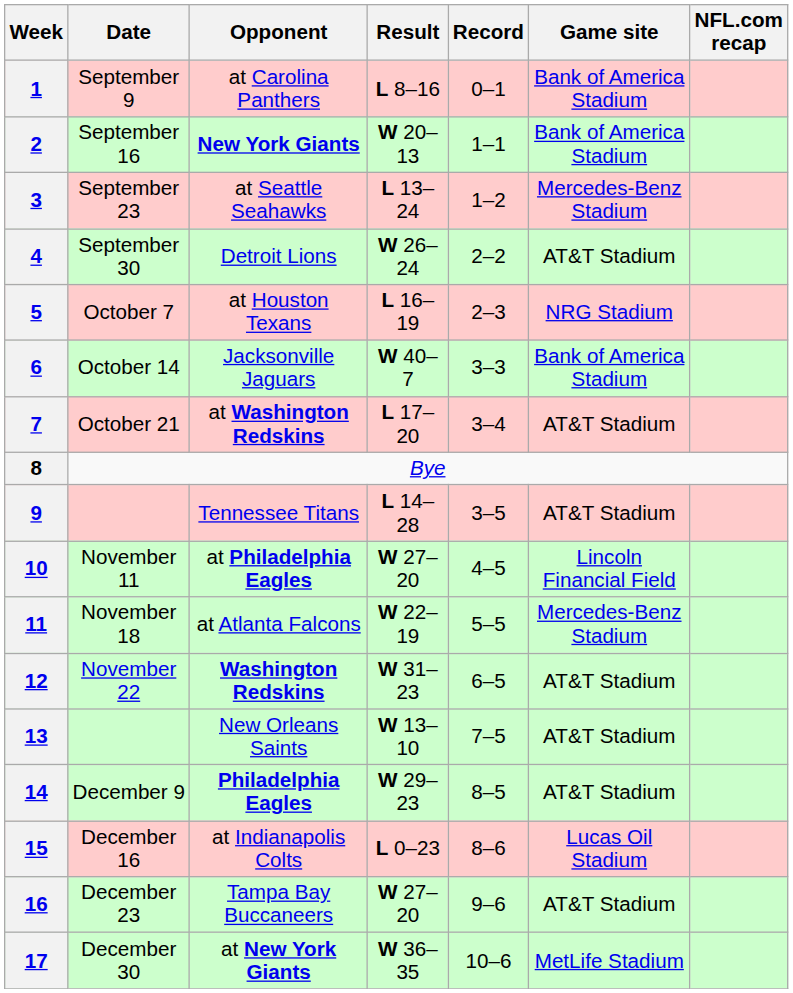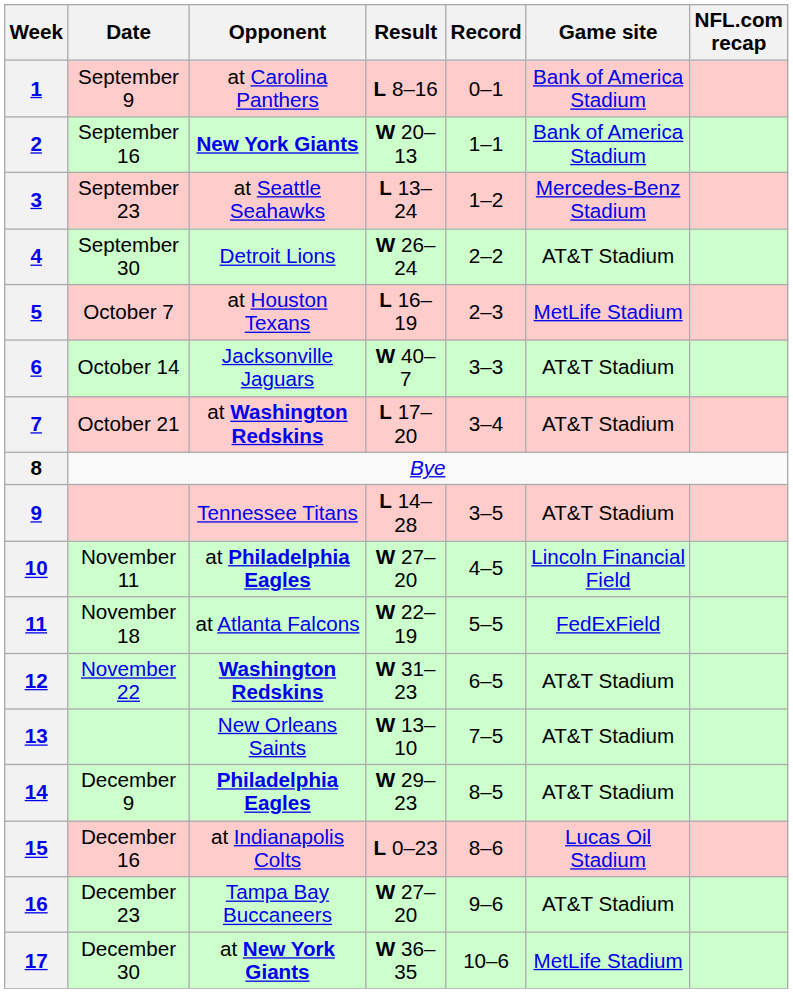(609, 312) NRG Stadium -> (608, 312) MetLife Stadium
(609, 368) Bank of America Stadium -> (608, 368) AT&T Stadium
(609, 624) Mercedes-Benz Stadium -> (608, 624) FedExField
